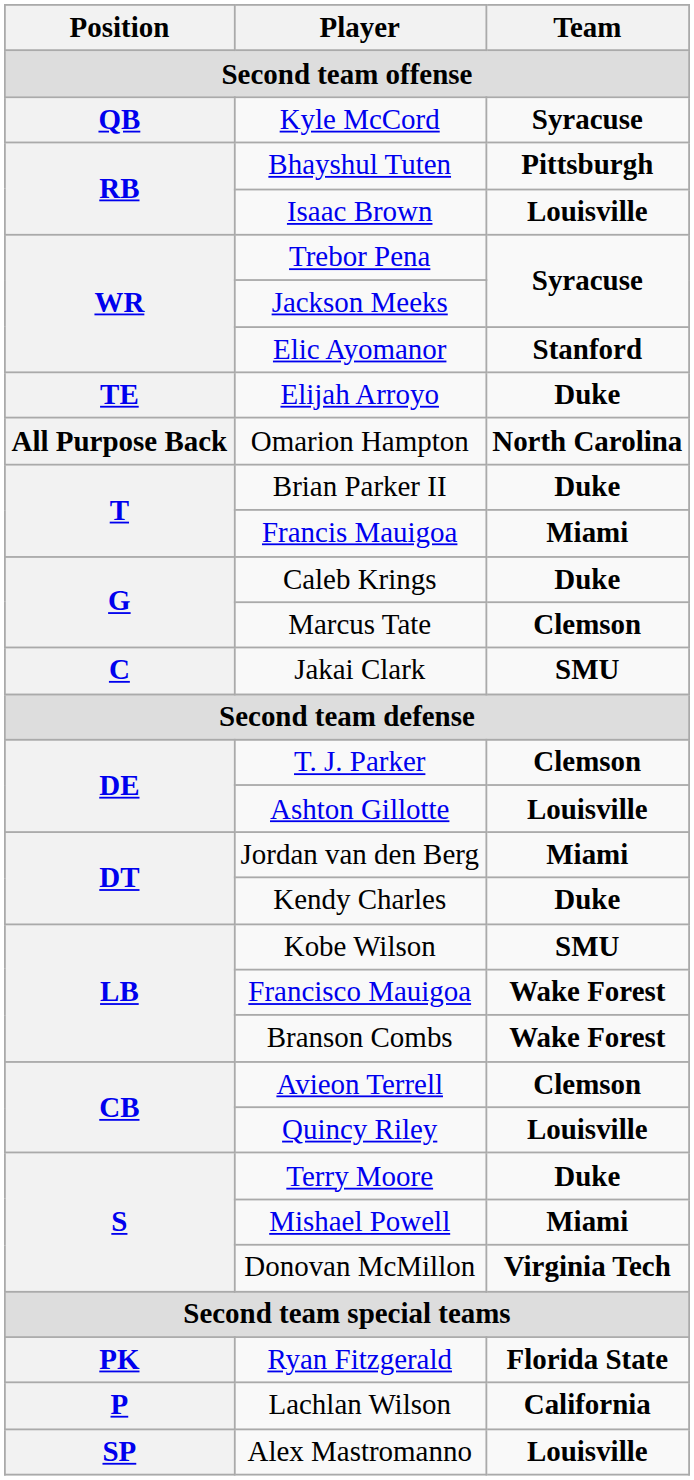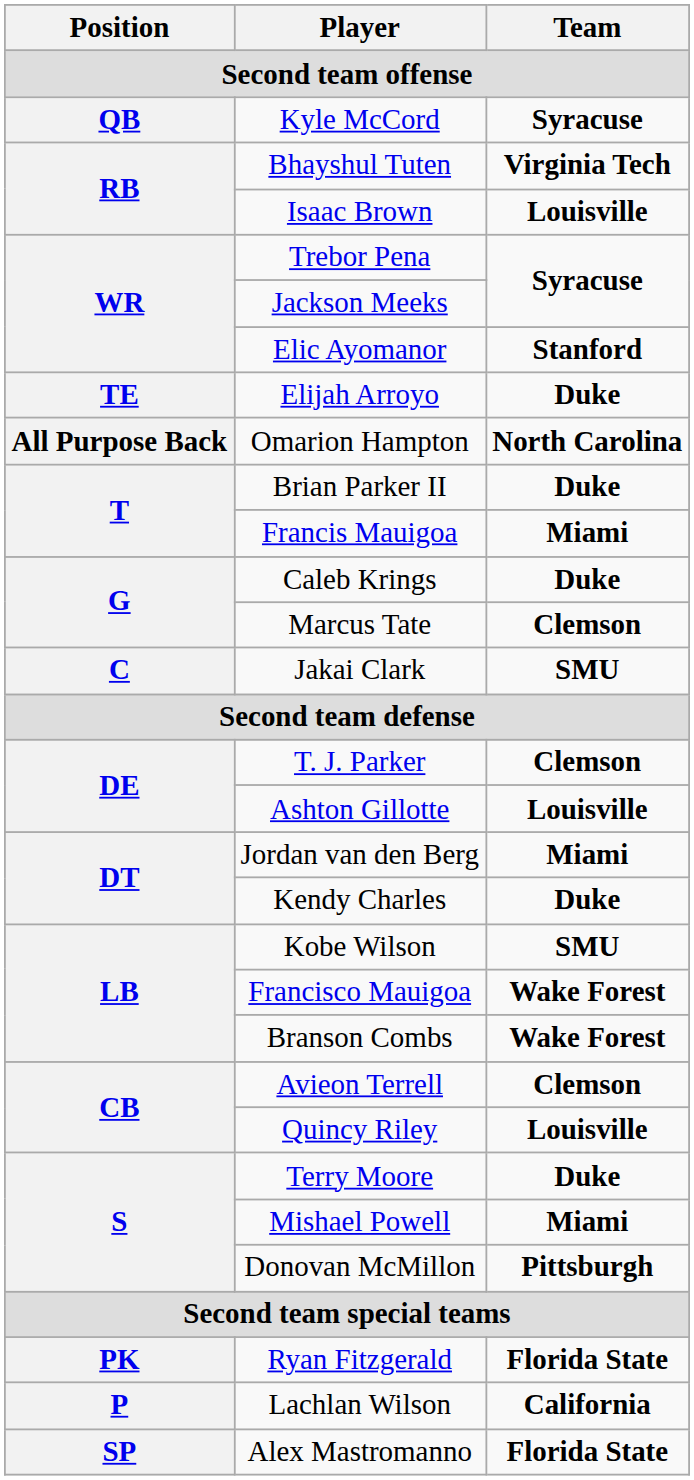(587, 165) Pittsburgh -> (587, 165) Virginia Tech
(587, 1267) Virginia Tech -> (587, 1267) Pittsburgh
(587, 1451) Louisville -> (587, 1451) Florida State
